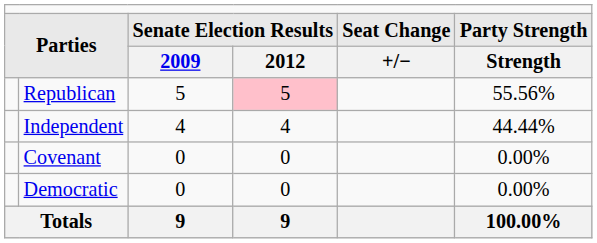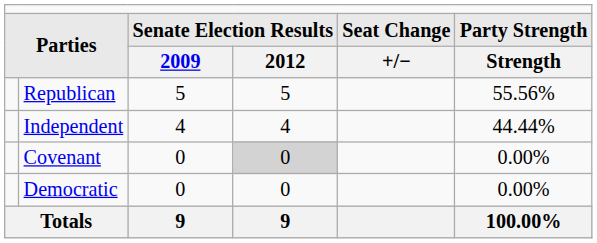(285, 93) pink background -> (285, 93) no background
(285, 157) no background -> (285, 157) lightgrey background
